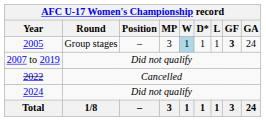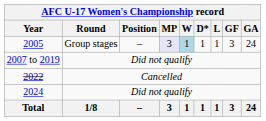(169, 44) no background -> (169, 44) lavender background
(232, 44) bold -> (232, 44) normal
